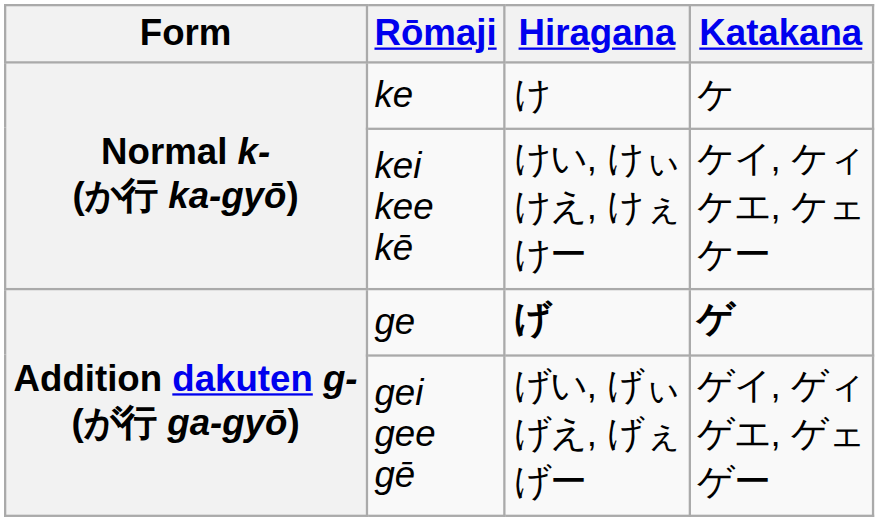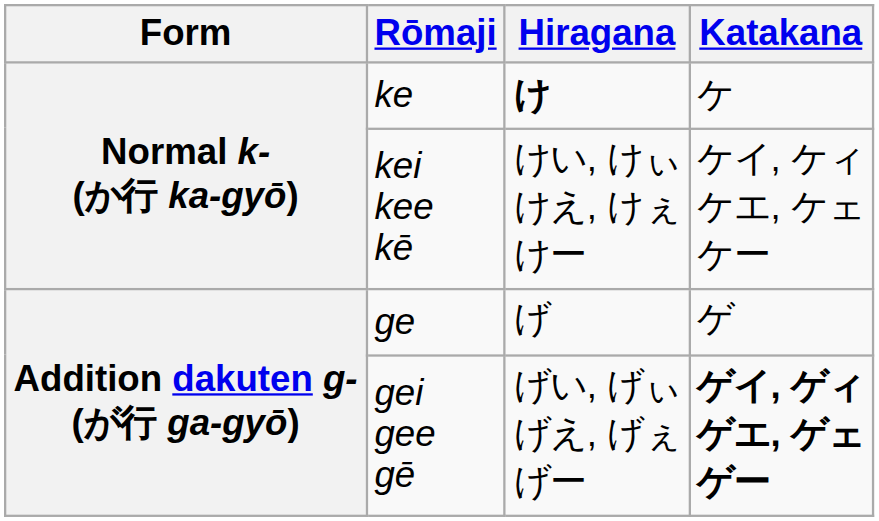(532, 93) normal -> (532, 93) bold
(532, 320) bold -> (532, 320) normal
(716, 320) bold -> (716, 320) normal
(781, 433) normal -> (781, 433) bold
